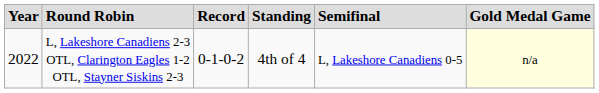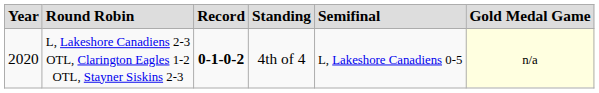(23, 58) 2022 -> (23, 58) 2020
(221, 58) normal -> (221, 58) bold
